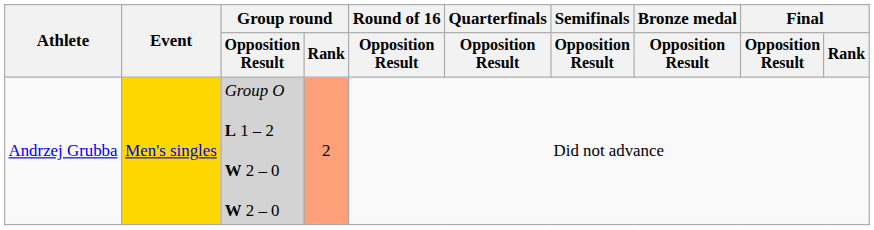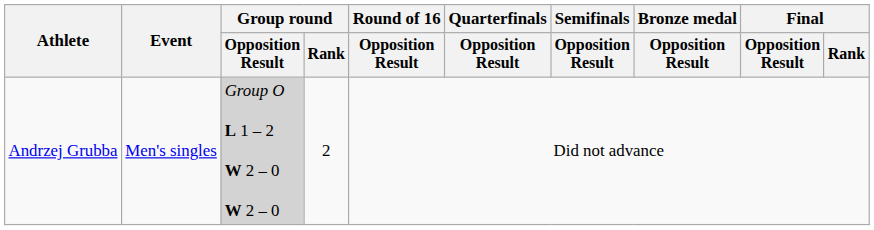(171, 151) gold background -> (171, 151) no background
(326, 151) lightsalmon background -> (326, 151) no background
